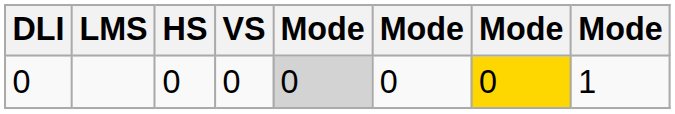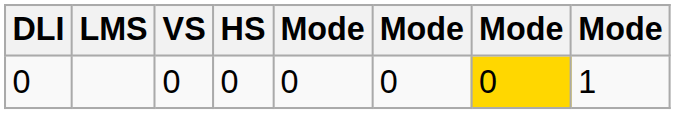columns swapped: (244, 30) <-> (185, 30)
(289, 81) lightgrey background -> (289, 81) no background
